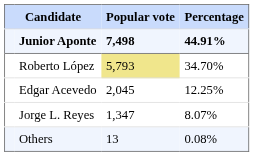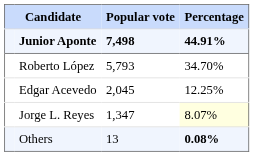(120, 65) khaki background -> (120, 65) no background
(201, 114) no background -> (201, 114) lightyellow background
(201, 139) normal -> (202, 139) bold
